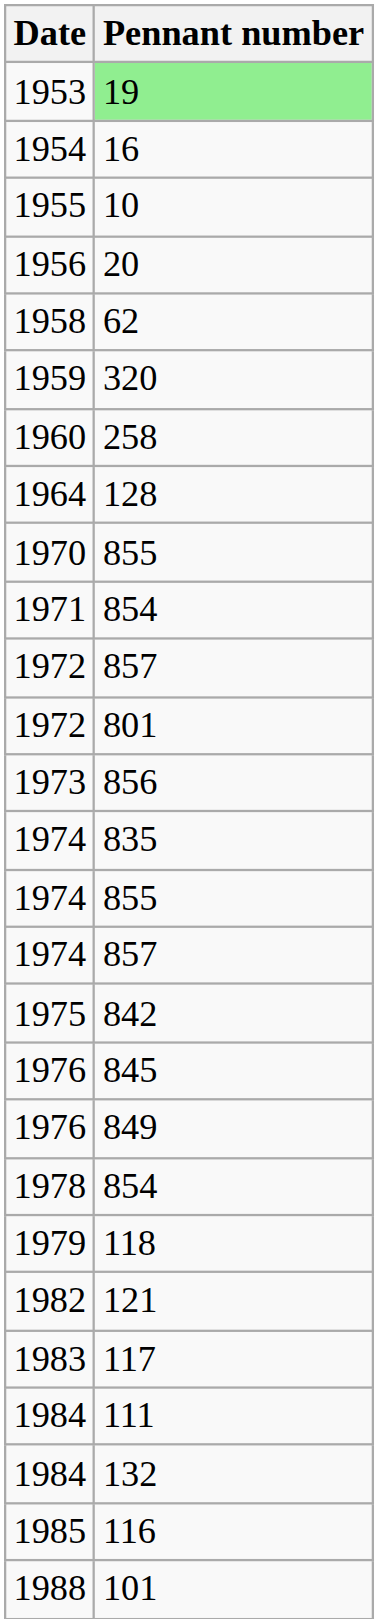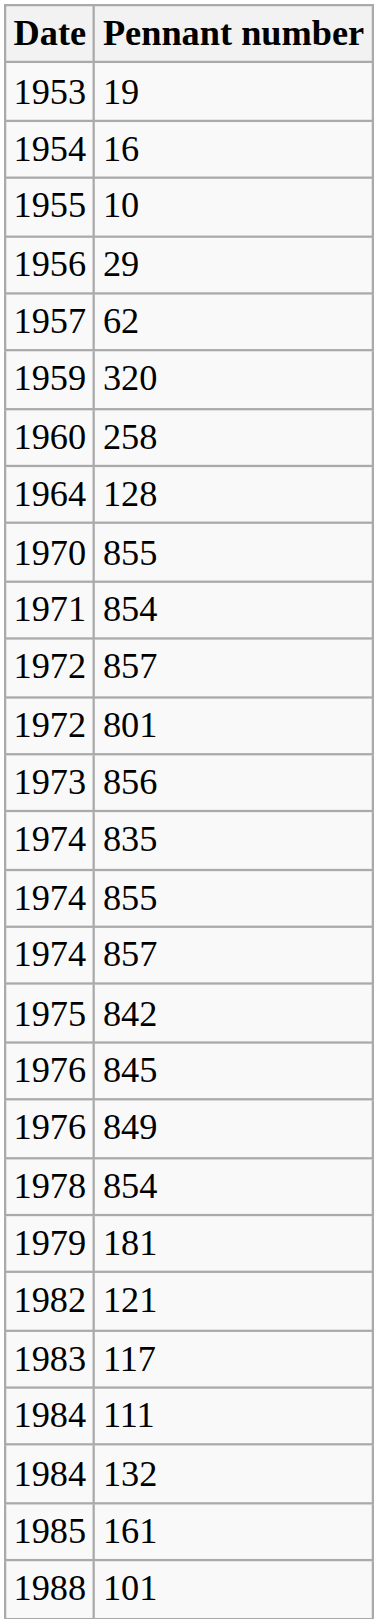(121, 90) lightgreen background -> (121, 90) no background
(121, 263) 20 -> (121, 263) 29
(50, 321) 1958 -> (50, 321) 1957
(129, 1242) 118 -> (130, 1242) 181
(129, 1530) 116 -> (130, 1530) 161
